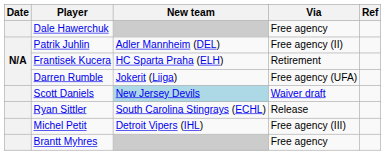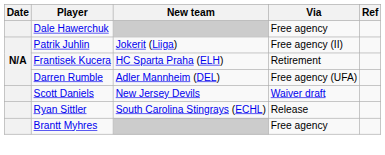(168, 45) Adler Mannheim (DEL) -> (146, 45) Jokerit (Liiga)
(146, 77) Jokerit (Liiga) -> (168, 77) Adler Mannheim (DEL)
(158, 93) lightblue background -> (158, 93) no background
- row: (60, 126)
